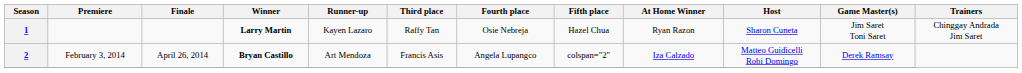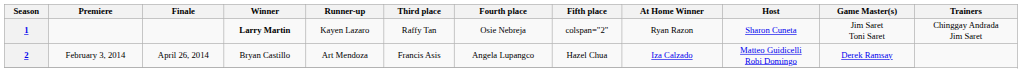(589, 30) Hazel Chua -> (587, 30) colspan="2"
(266, 55) bold -> (265, 55) normal
(589, 55) colspan="2" -> (587, 55) Hazel Chua
